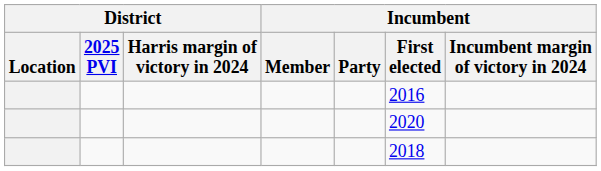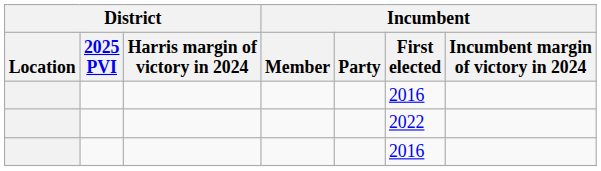(407, 123) 2020 -> (407, 123) 2022
(407, 151) 2018 -> (407, 151) 2016
